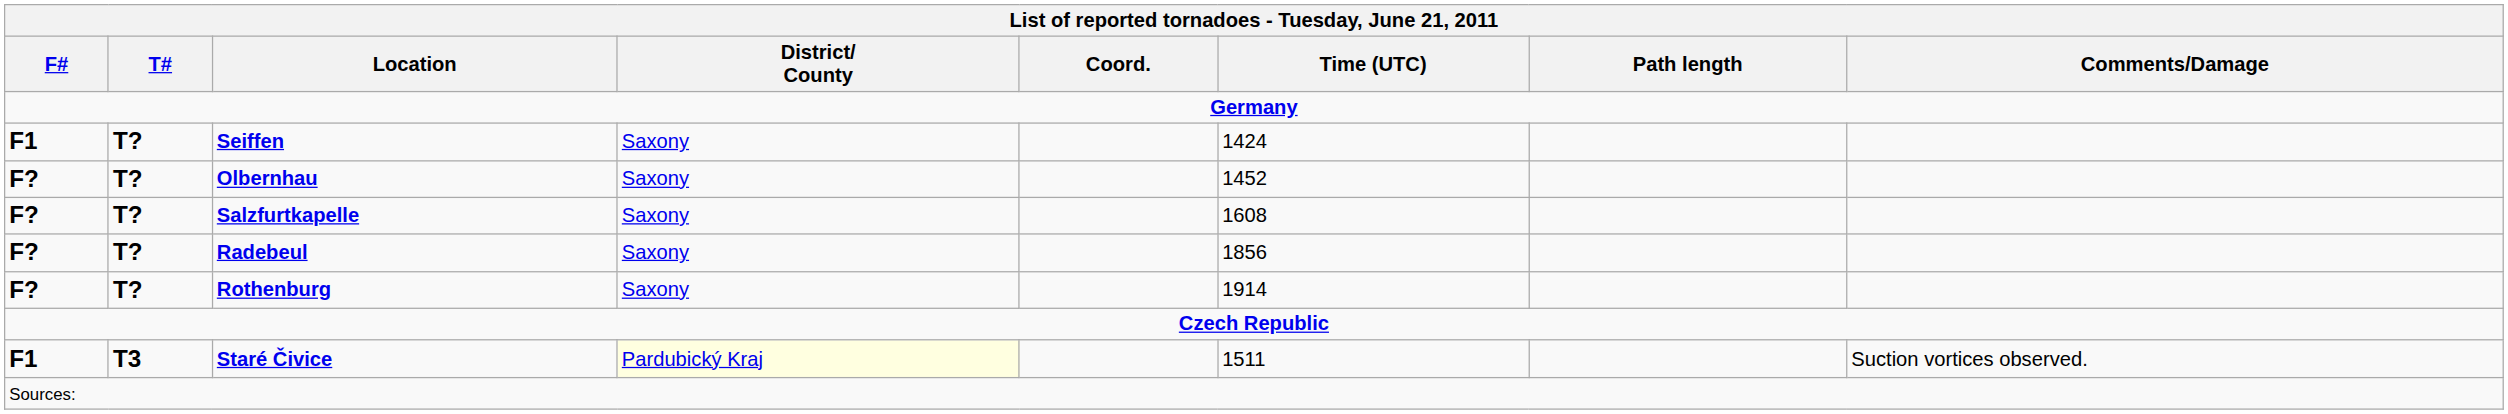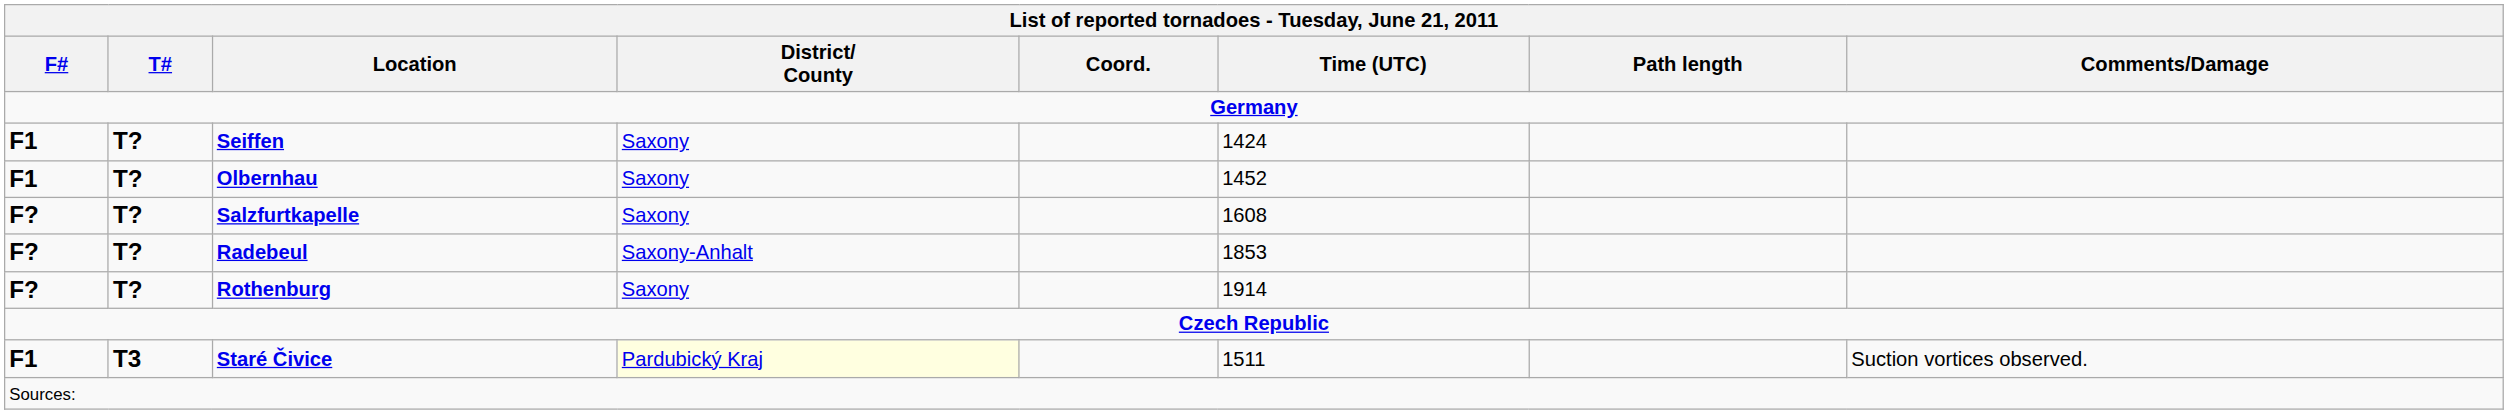(24, 178) F? -> (23, 178) F1
(655, 252) Saxony -> (687, 252) Saxony-Anhalt
(1245, 252) 1856 -> (1245, 252) 1853
